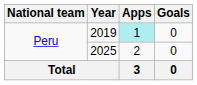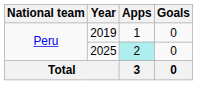(137, 32) paleturquoise background -> (137, 32) no background
(137, 51) no background -> (137, 51) paleturquoise background
